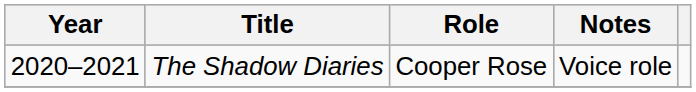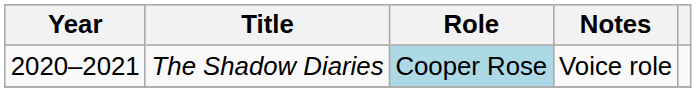(471, 65) no background -> (471, 65) lightblue background
